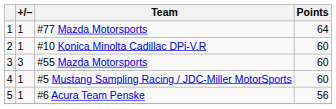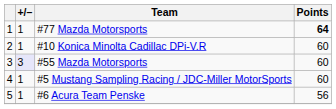(323, 29) normal -> (323, 29) bold
(20, 63) no background -> (20, 63) lavender background
